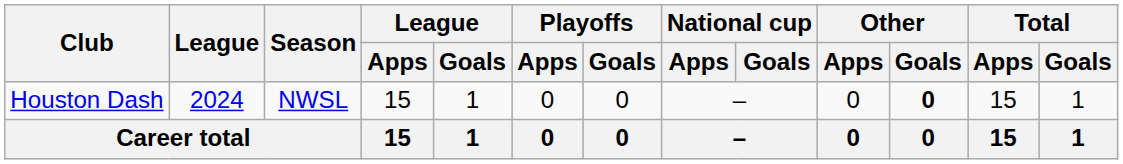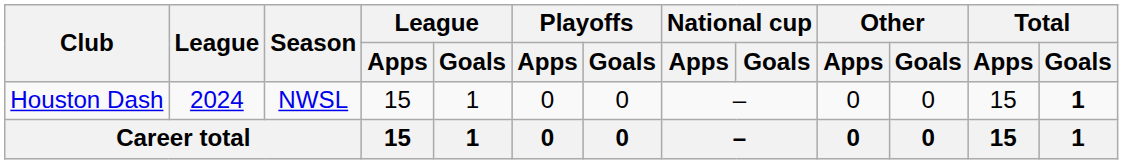(928, 100) bold -> (928, 100) normal
(1078, 100) normal -> (1078, 100) bold
